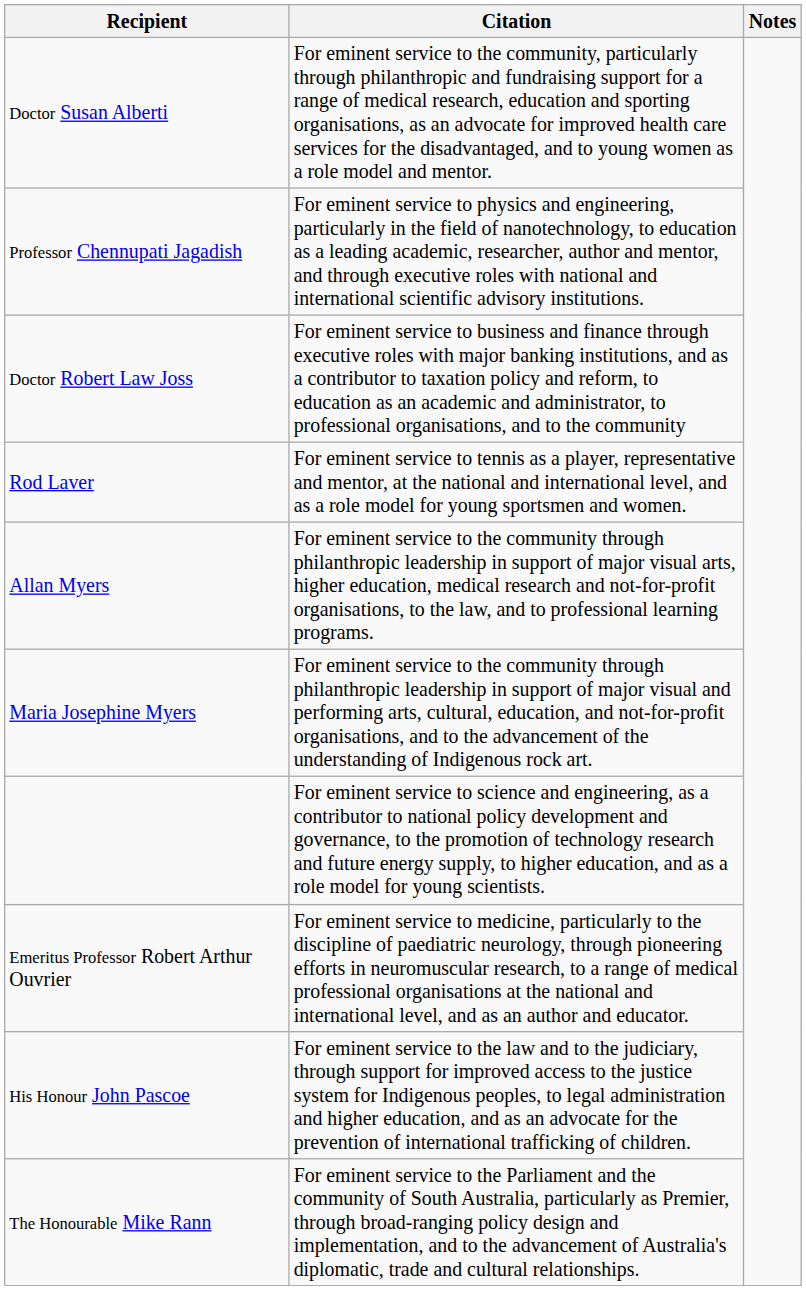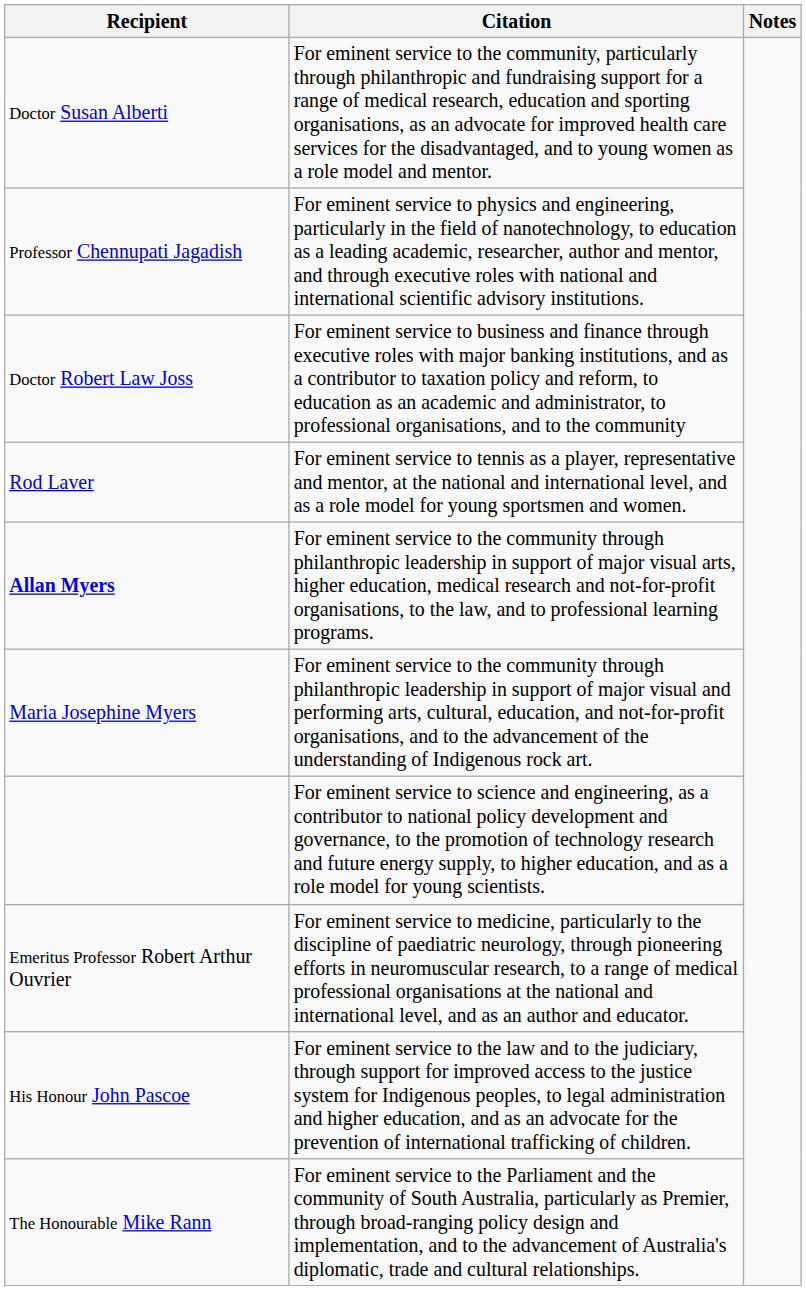(59, 586) normal -> (62, 586) bold
